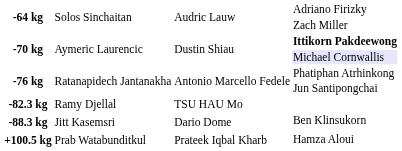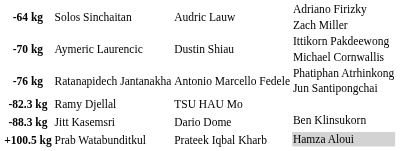(345, 41) bold -> (341, 41) normal
(338, 57) lavender background -> (338, 57) no background
(323, 139) no background -> (323, 139) lightgrey background
